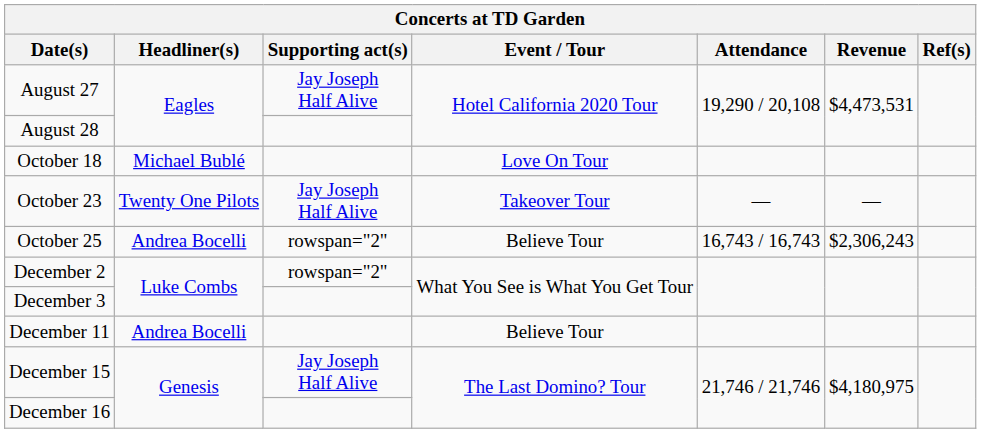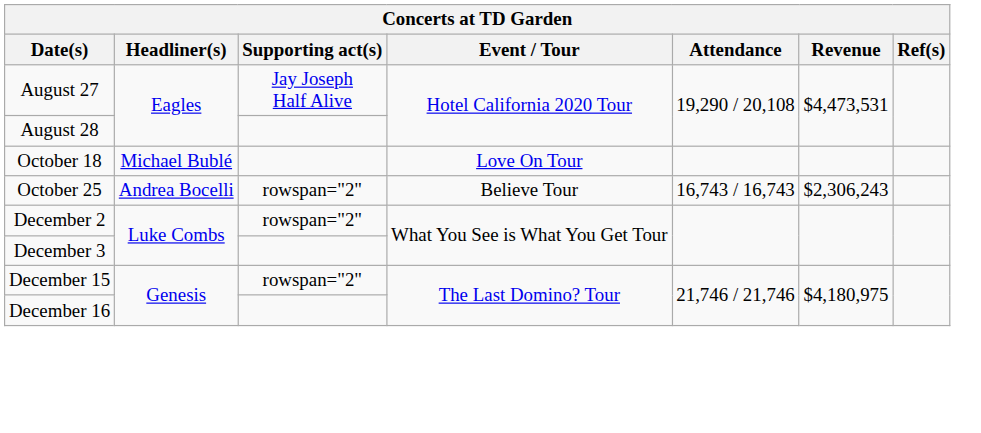- row: (60, 201)
- row: (60, 331)
(338, 371) Jay Joseph Half Alive -> (312, 280) rowspan="2"
